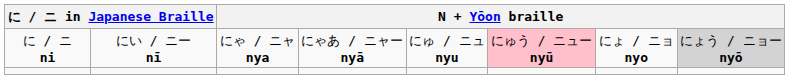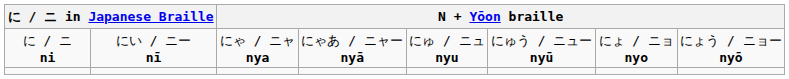(542, 49) pink background -> (542, 49) no background
(731, 49) lightgrey background -> (731, 49) no background
